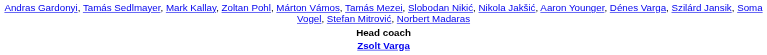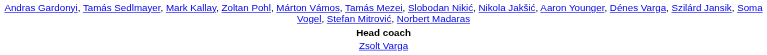(384, 46) bold -> (384, 46) normal
